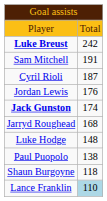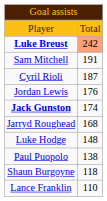(90, 44) no background -> (90, 44) lightsalmon background
(90, 188) lightblue background -> (90, 188) no background
